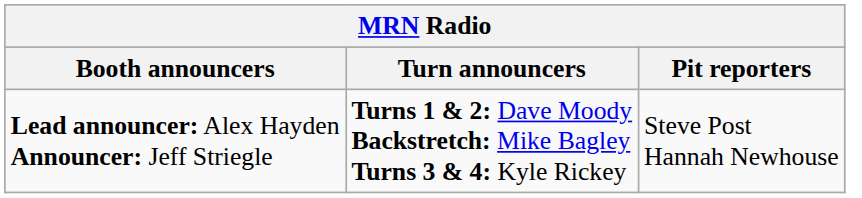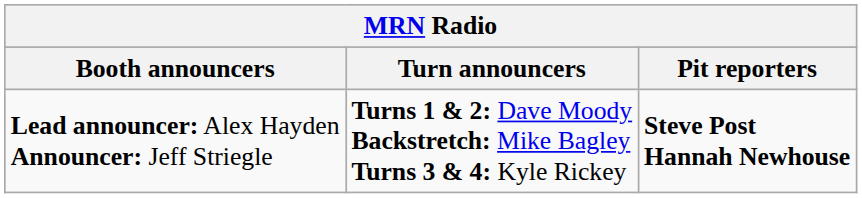(741, 140) normal -> (747, 140) bold
